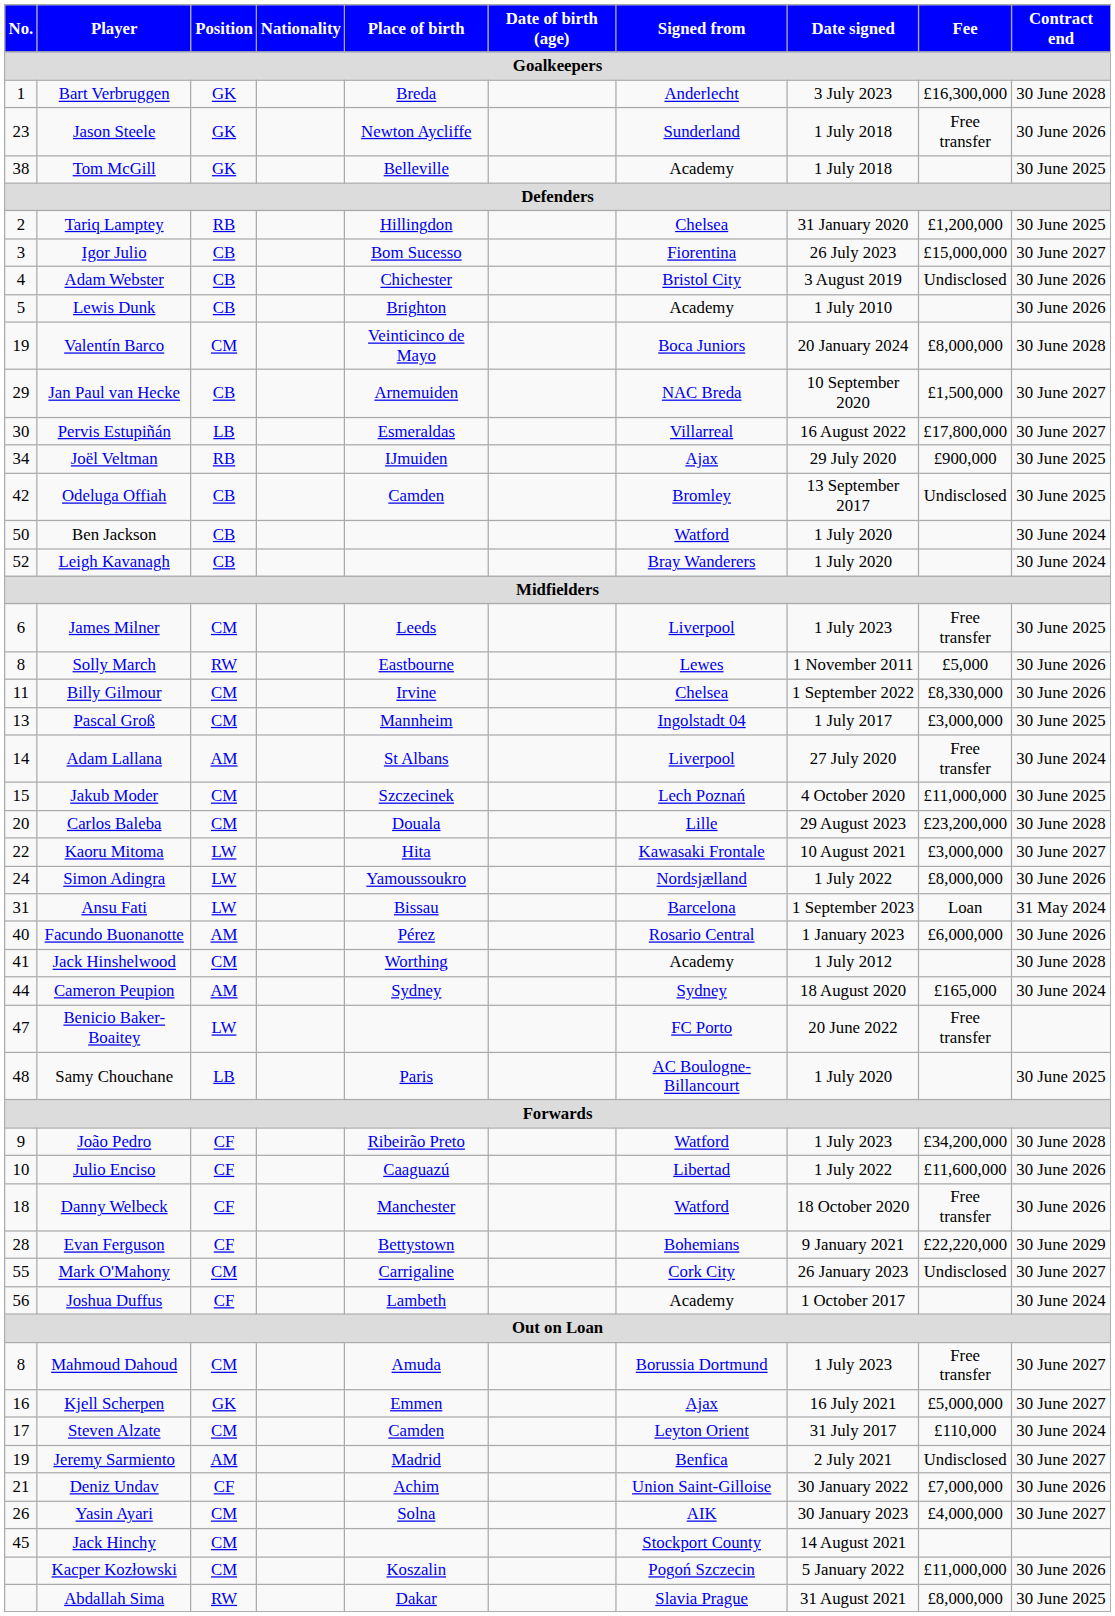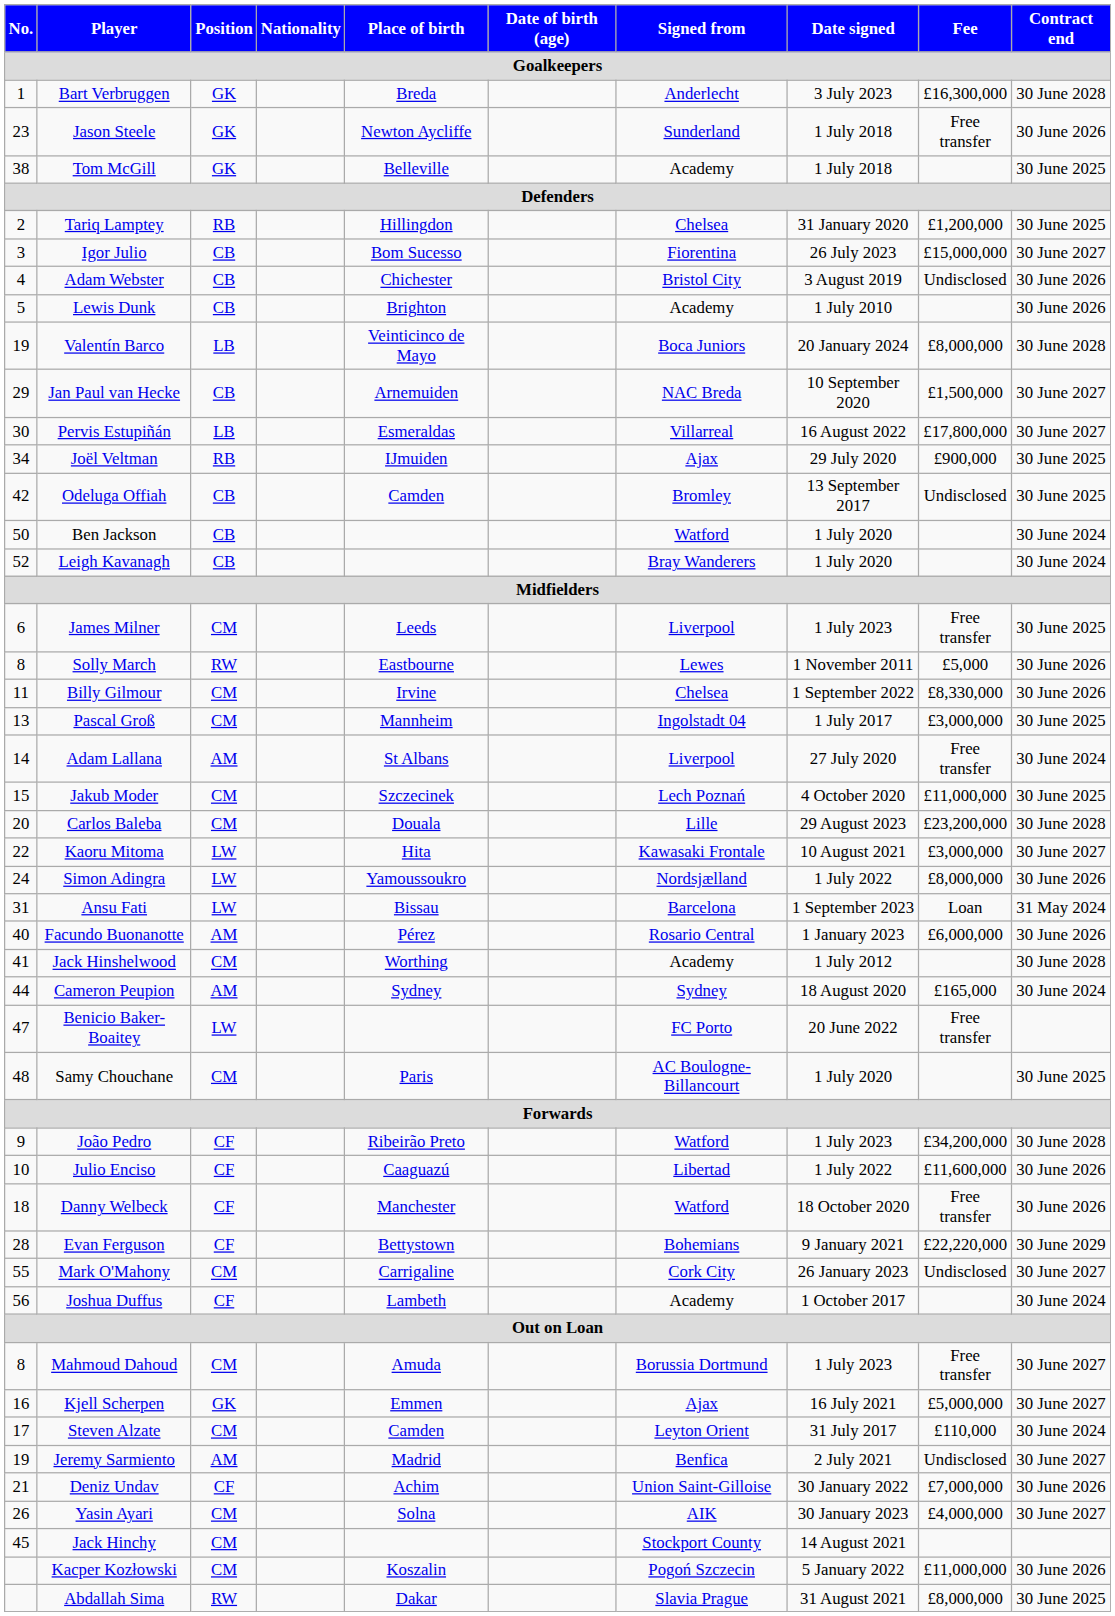(224, 345) CM -> (224, 345) LB
(224, 1075) LB -> (224, 1075) CM
